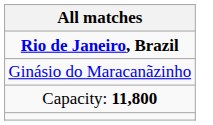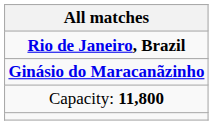(100, 71) normal -> (106, 71) bold
